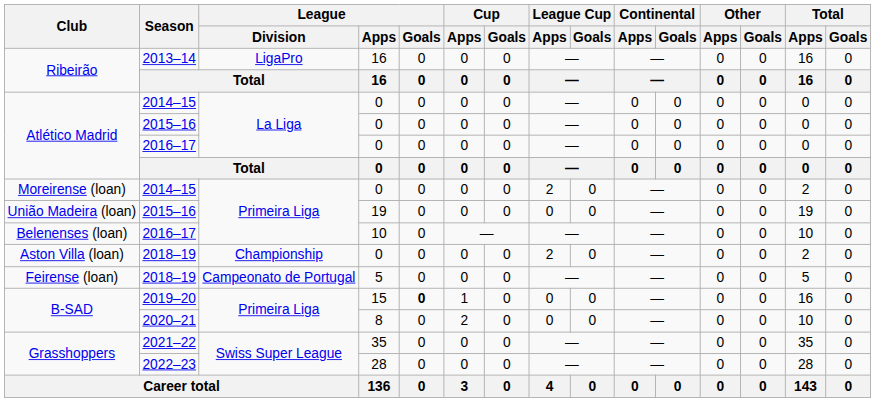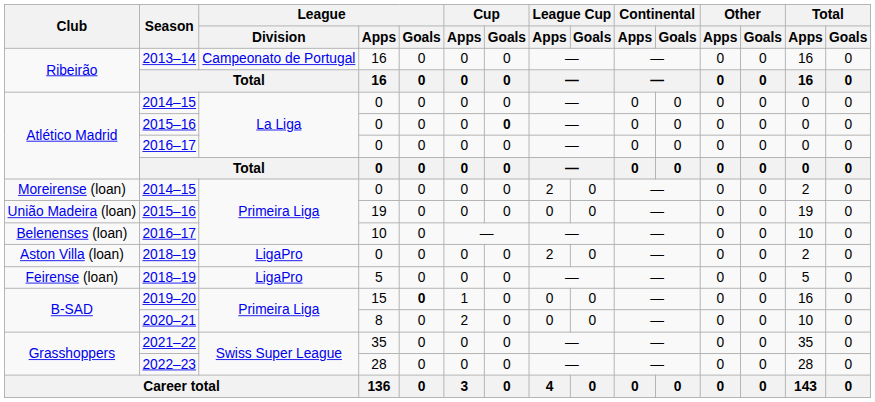(279, 59) LigaPro -> (279, 59) Campeonato de Portugal
(507, 124) normal -> (507, 124) bold
(279, 255) Championship -> (279, 255) LigaPro
(279, 277) Campeonato de Portugal -> (279, 277) LigaPro
